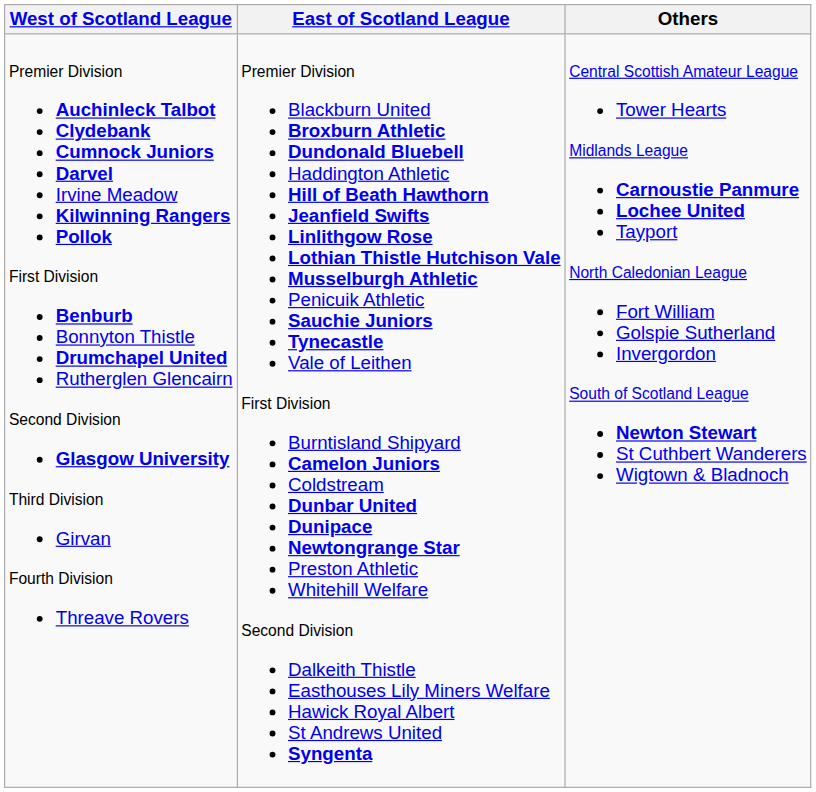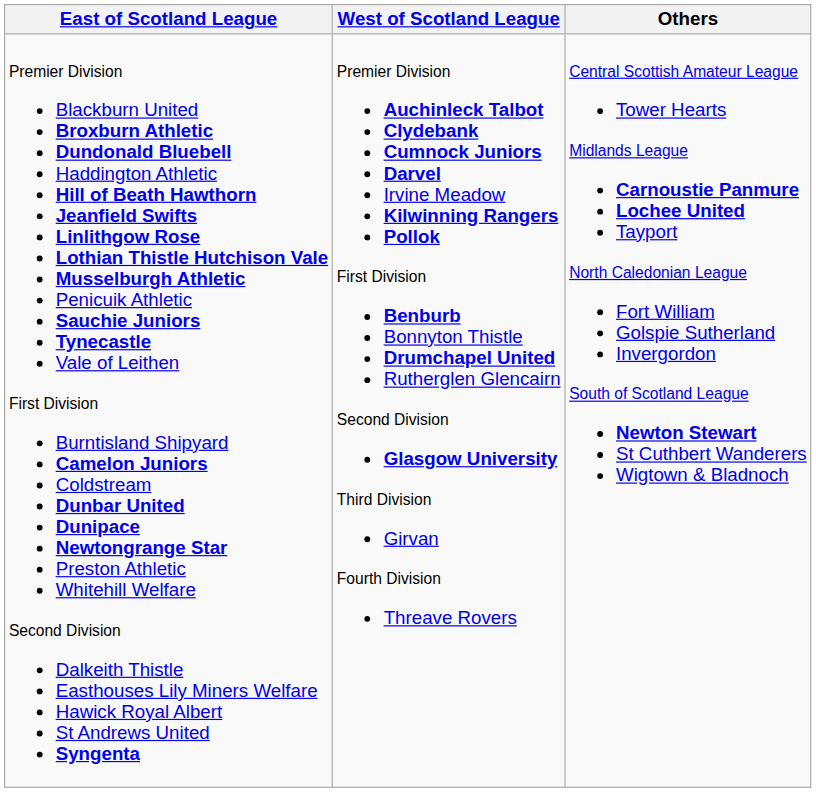columns swapped: (401, 19) <-> (121, 19)
